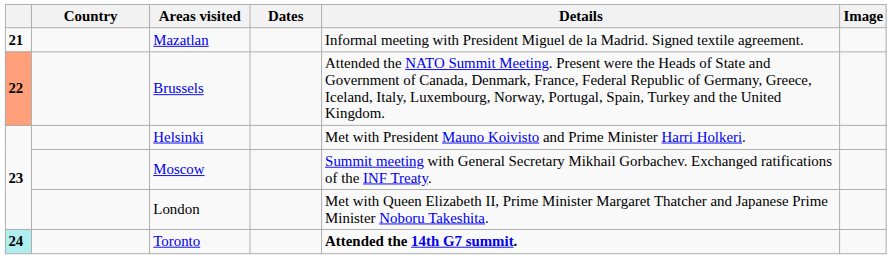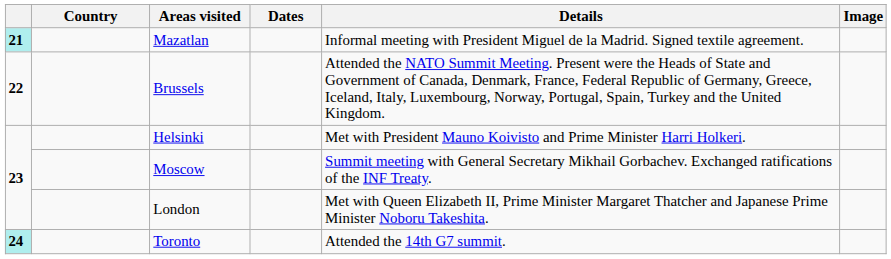(16, 39) no background -> (16, 39) paleturquoise background
(16, 88) lightsalmon background -> (16, 88) no background
(421, 241) bold -> (415, 241) normal
